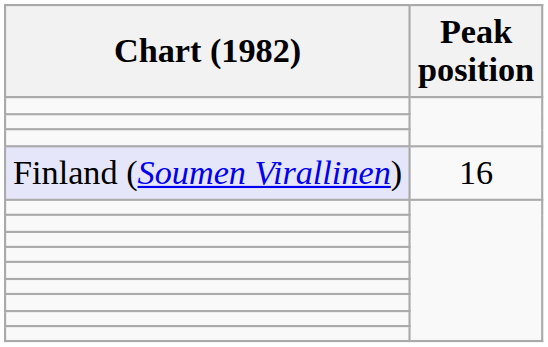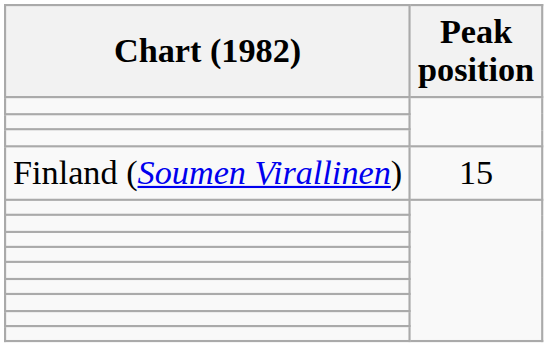(208, 171) lavender background -> (208, 171) no background
(476, 171) 16 -> (476, 171) 15
